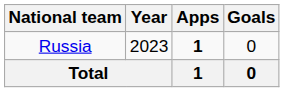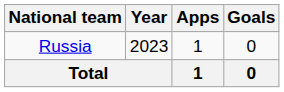(198, 45) bold -> (198, 45) normal
